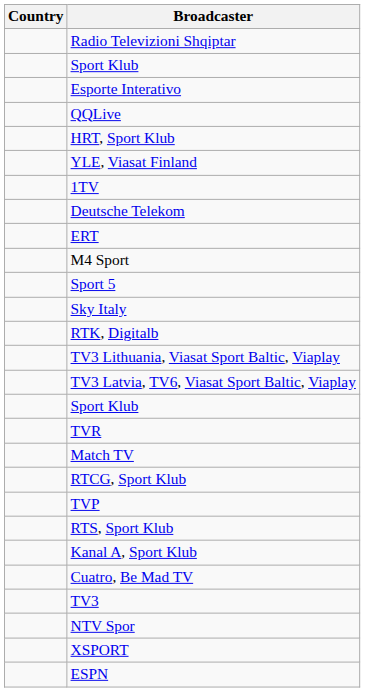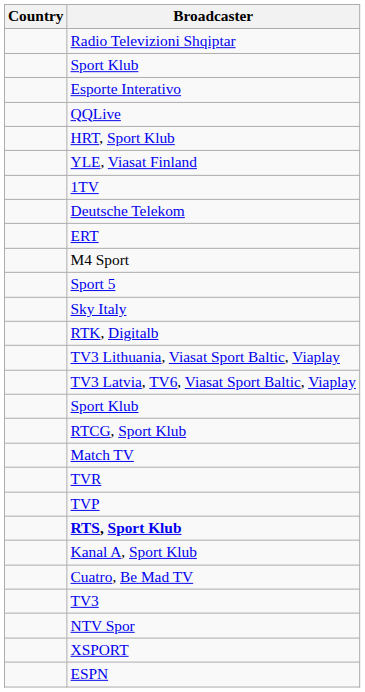(86, 430) TVR -> (128, 430) RTCG, Sport Klub
(128, 479) RTCG, Sport Klub -> (86, 479) TVR
(122, 528) normal -> (126, 528) bold
